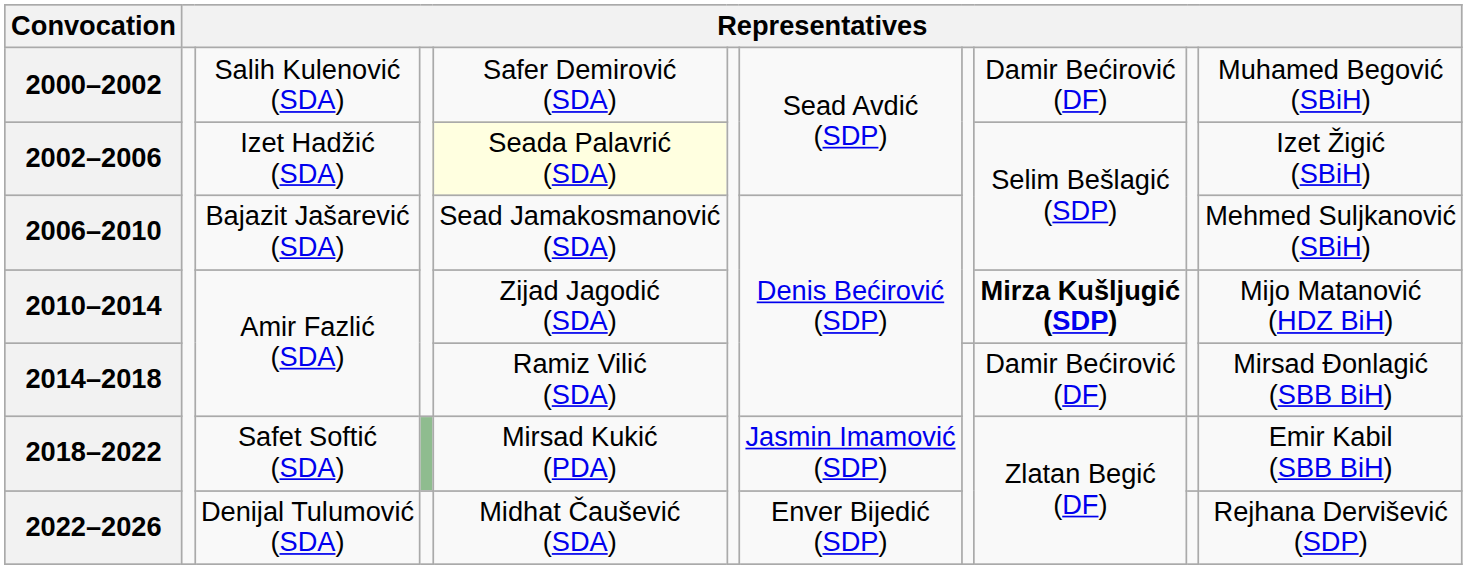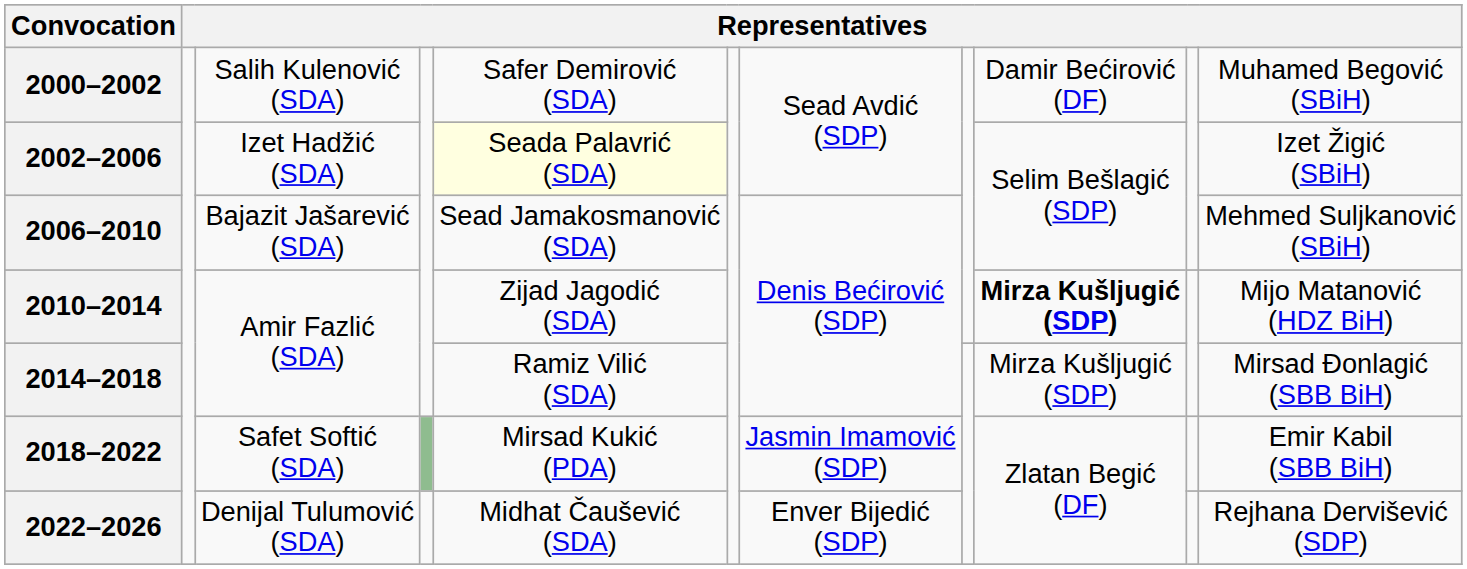(1080, 379) Damir Bećirović (DF) -> (1080, 379) Mirza Kušljugić (SDP)
